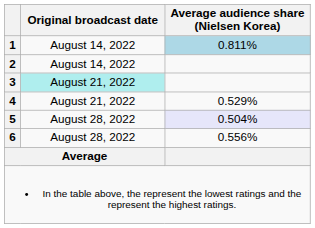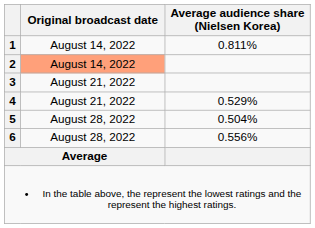(237, 45) lightblue background -> (237, 45) no background
(93, 63) no background -> (93, 63) lightsalmon background
(93, 82) paleturquoise background -> (93, 82) no background
(237, 119) lavender background -> (237, 119) no background
